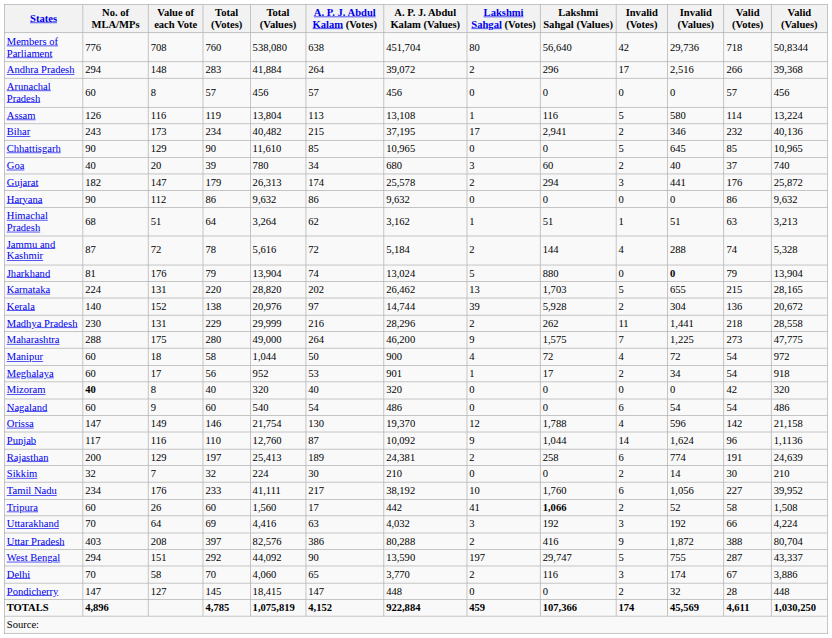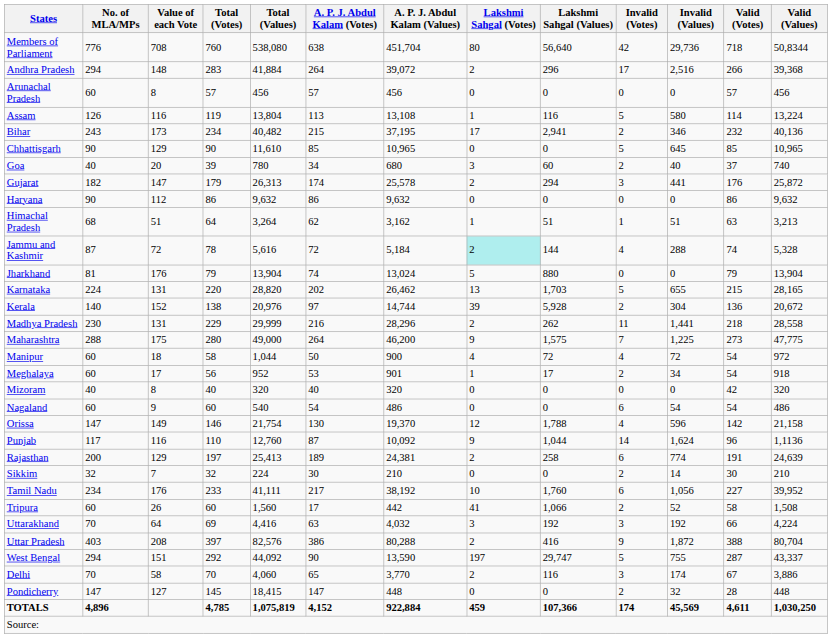(472, 250) no background -> (472, 250) paleturquoise background
(673, 273) bold -> (673, 273) normal
(90, 390) bold -> (90, 390) normal
(555, 507) bold -> (555, 507) normal
